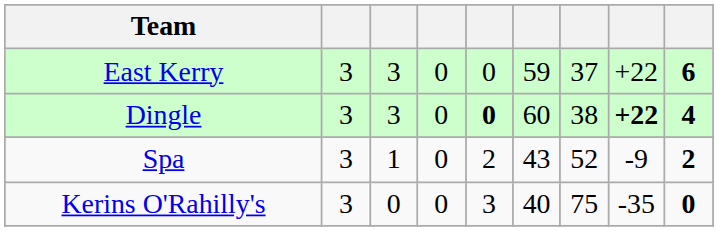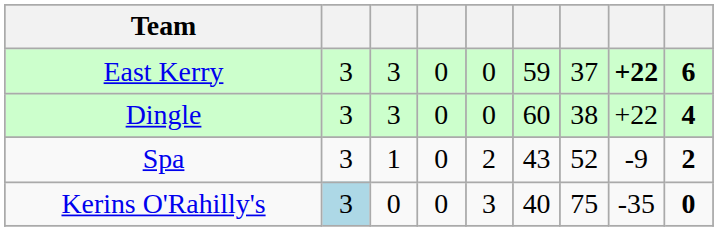(636, 70) normal -> (636, 70) bold
(489, 114) bold -> (489, 114) normal
(636, 114) bold -> (636, 114) normal
(346, 203) no background -> (346, 203) lightblue background
